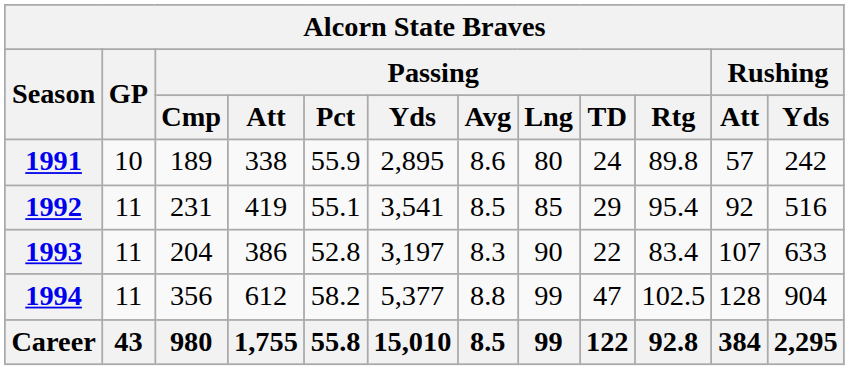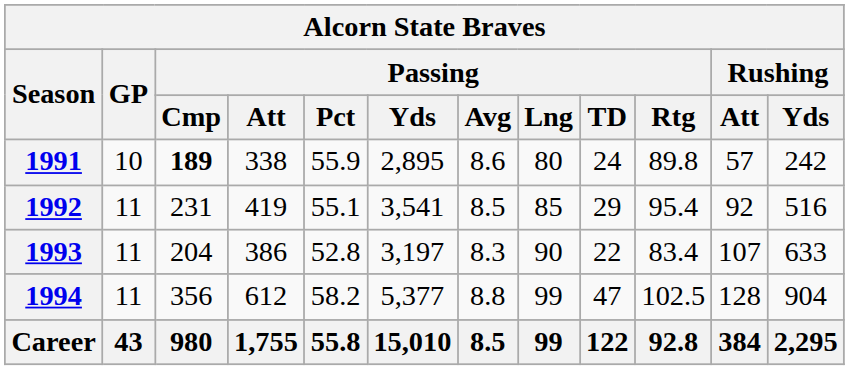(191, 161) normal -> (191, 161) bold
